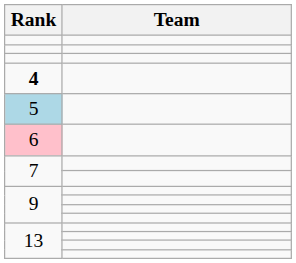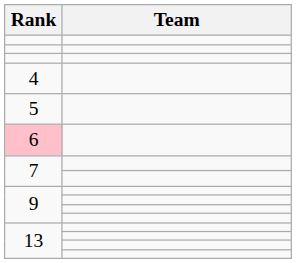(34, 77) bold -> (34, 77) normal
(34, 108) lightblue background -> (34, 108) no background
